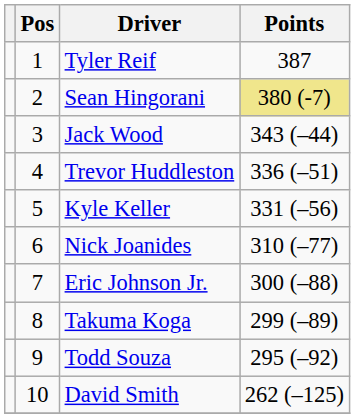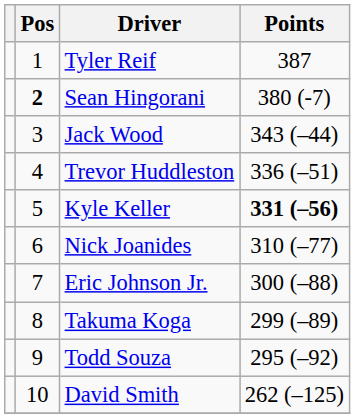(37, 97) normal -> (37, 97) bold
(294, 97) khaki background -> (294, 97) no background
(294, 208) normal -> (294, 208) bold
